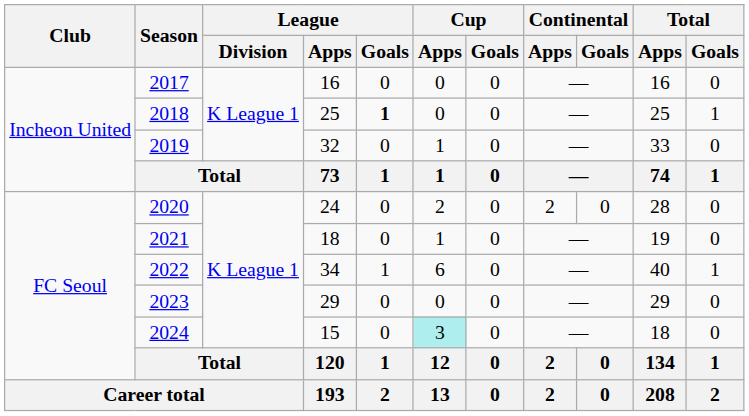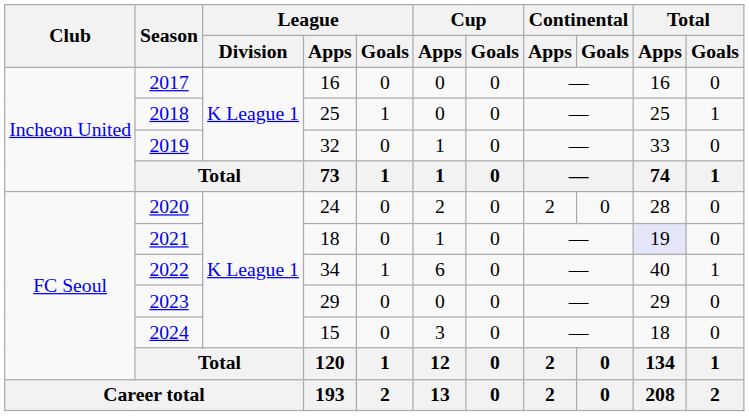(385, 113) bold -> (385, 113) normal
(660, 238) no background -> (660, 238) lavender background
(440, 332) paleturquoise background -> (440, 332) no background
